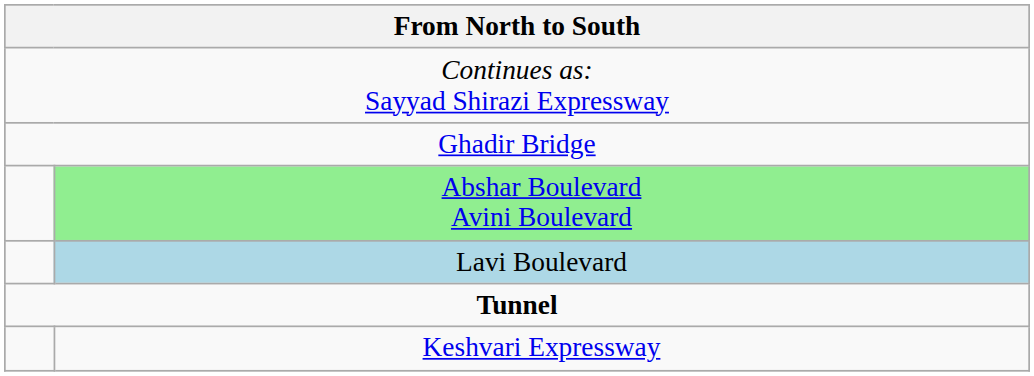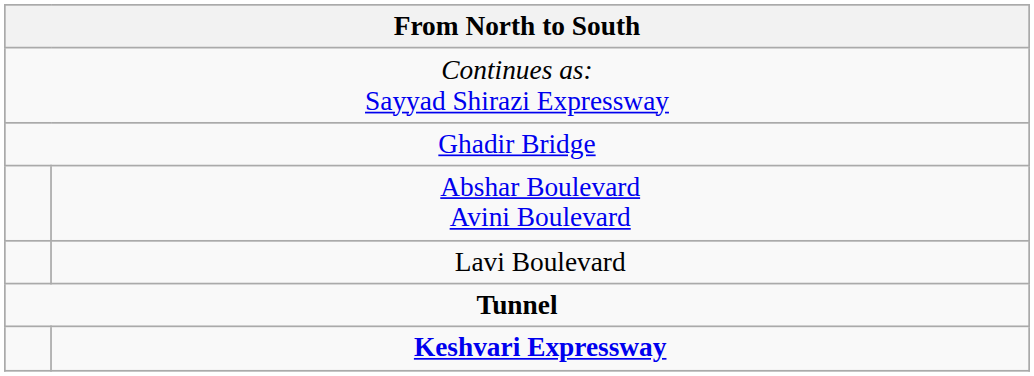(541, 202) lightgreen background -> (540, 202) no background
(542, 261) lightblue background -> (540, 261) no background
(541, 348) normal -> (540, 348) bold
